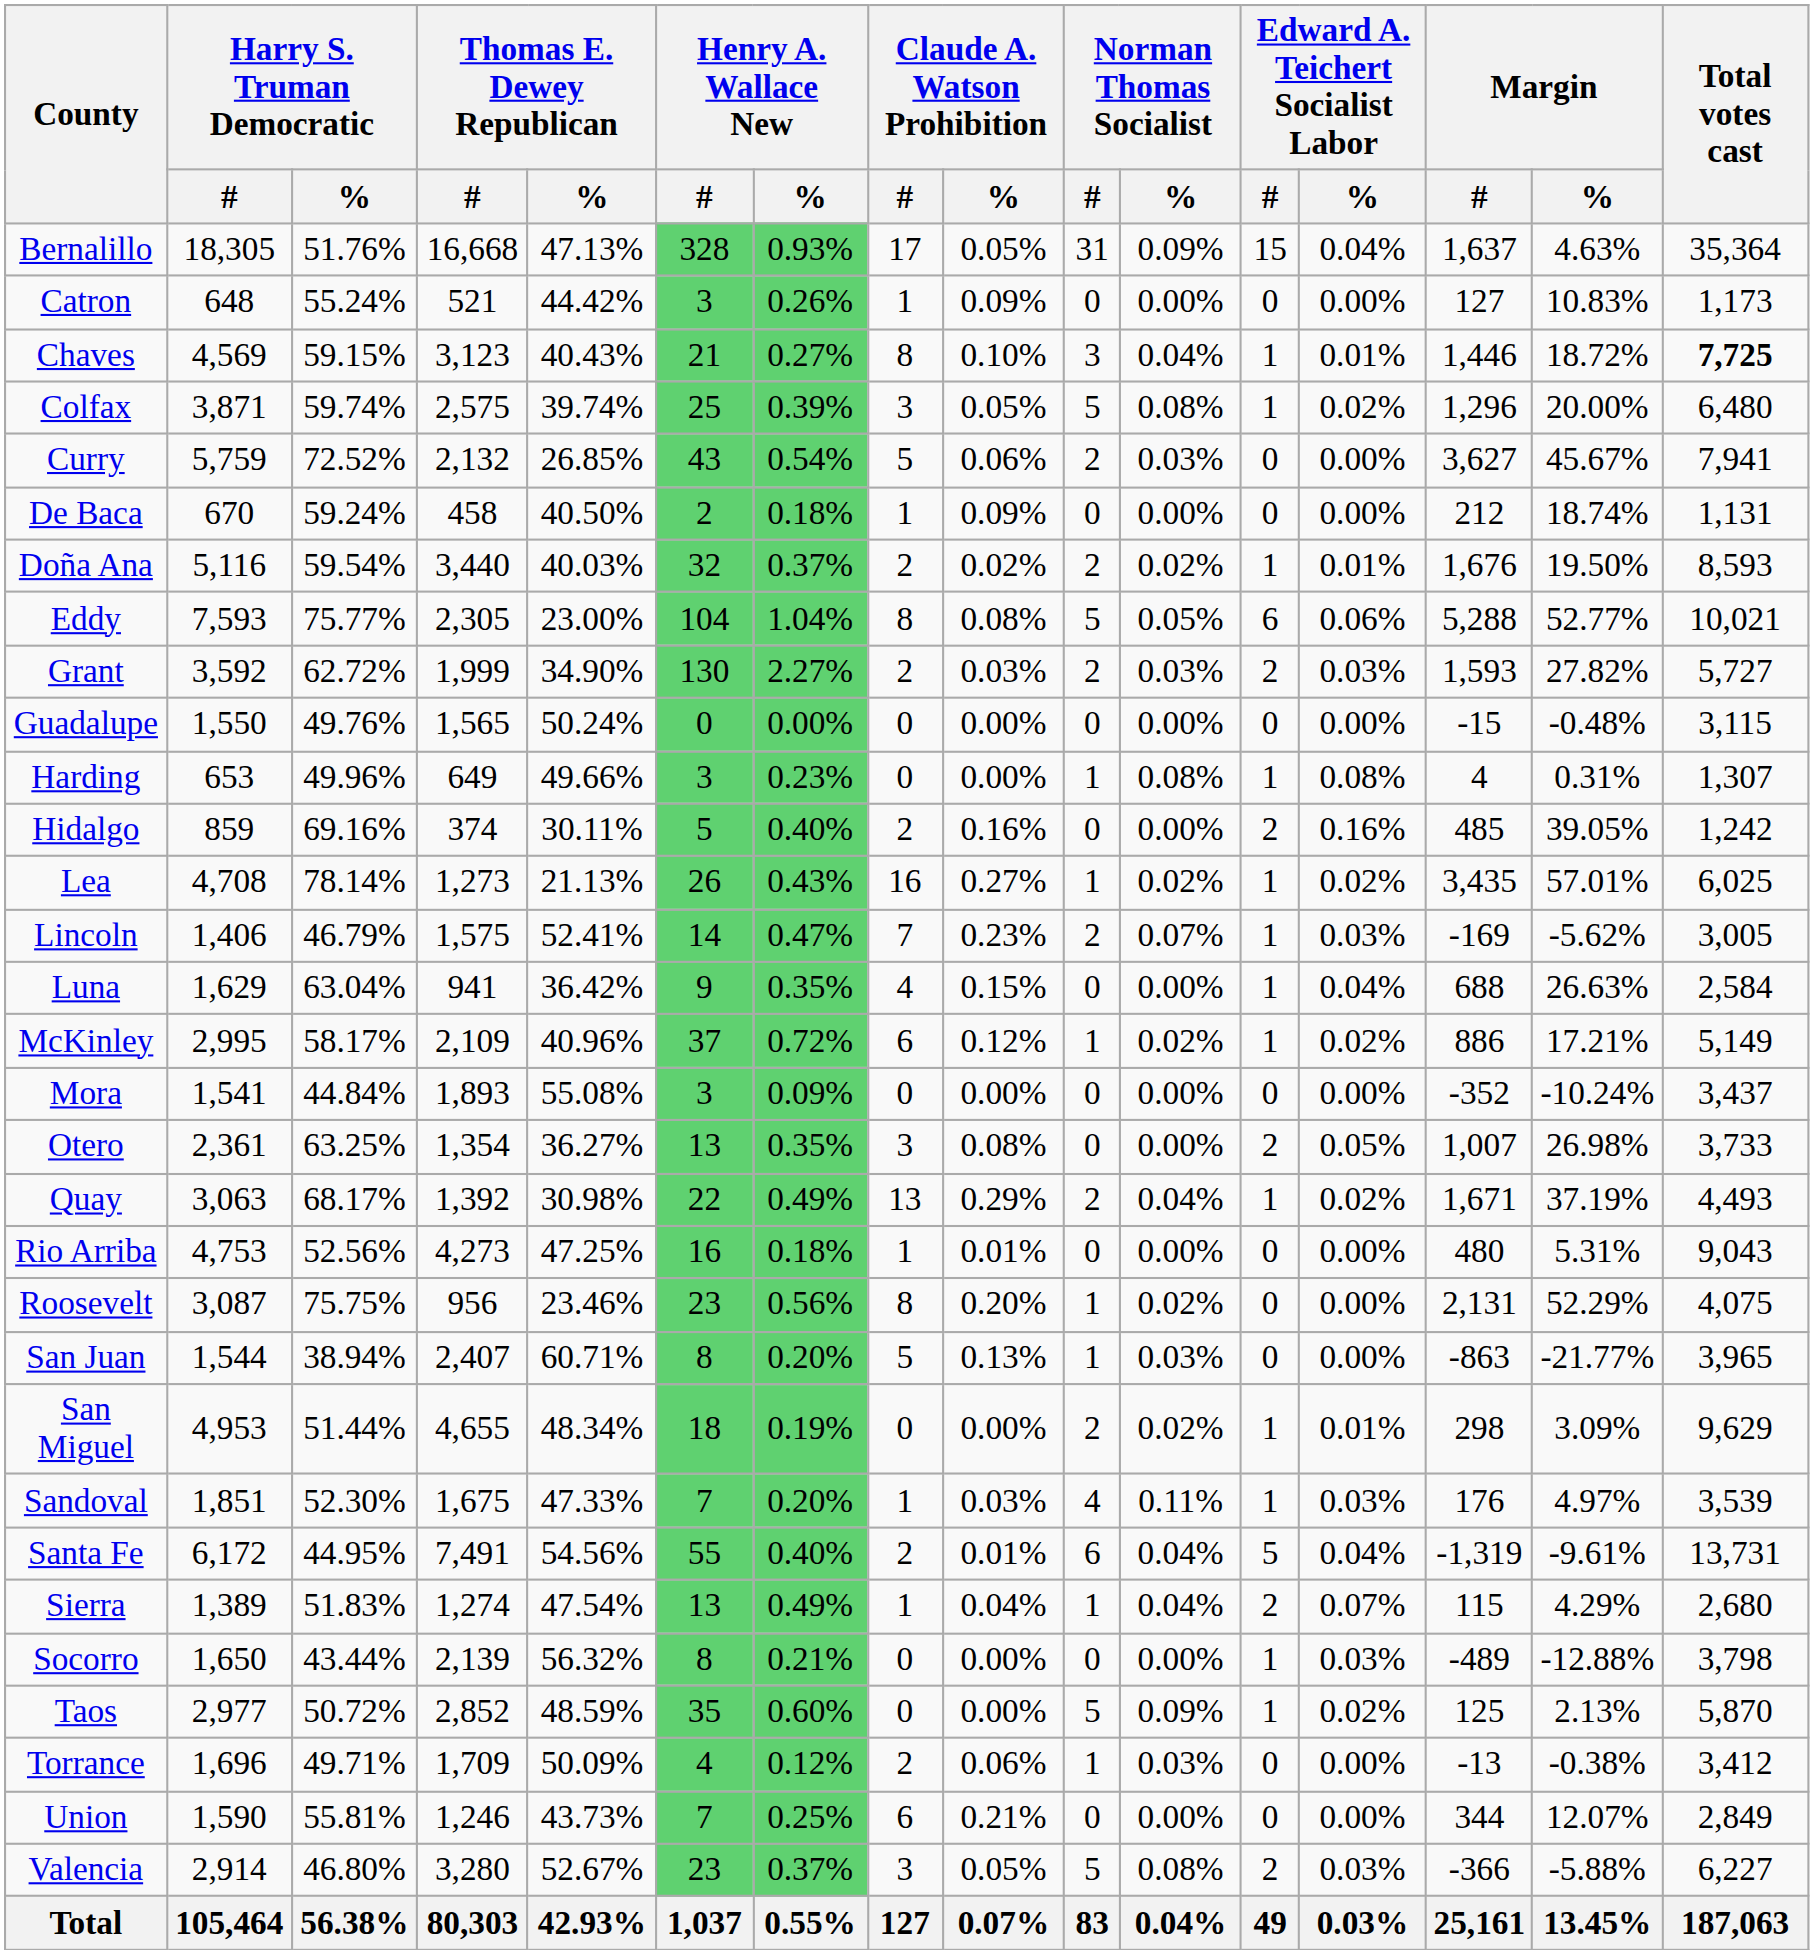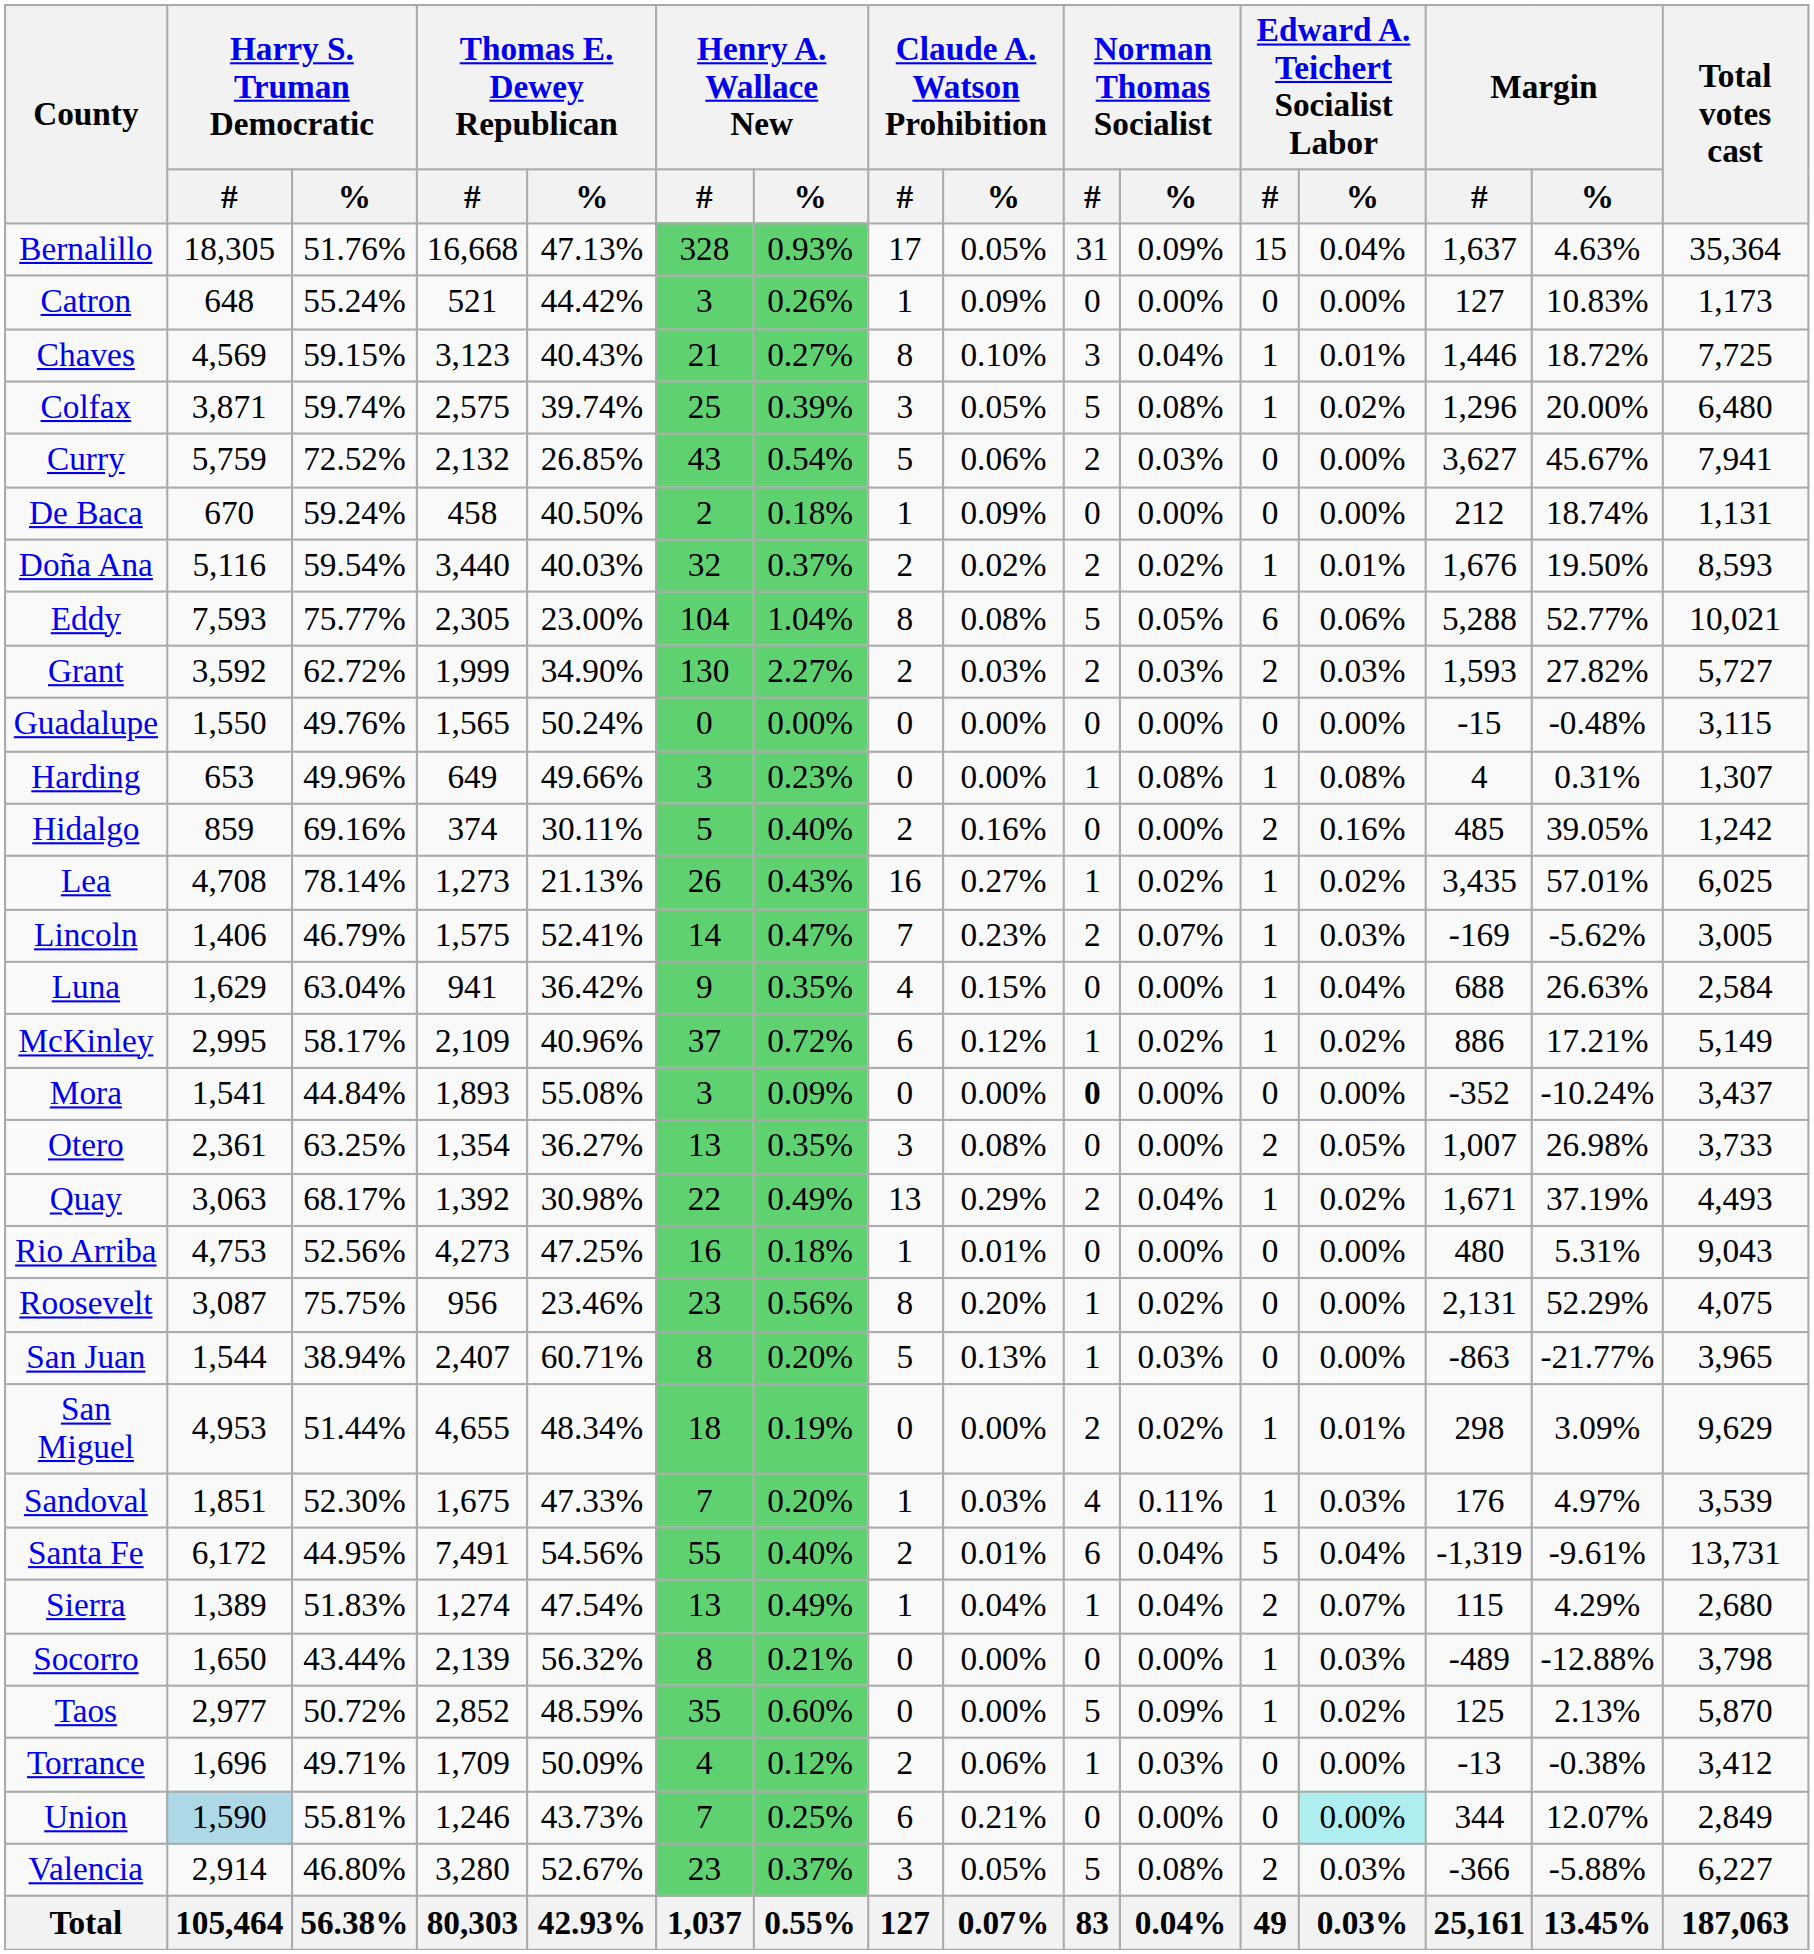(1735, 354) bold -> (1735, 354) normal
(1092, 1093) normal -> (1092, 1093) bold
(229, 1816) no background -> (229, 1816) lightblue background
(1362, 1816) no background -> (1362, 1816) paleturquoise background
